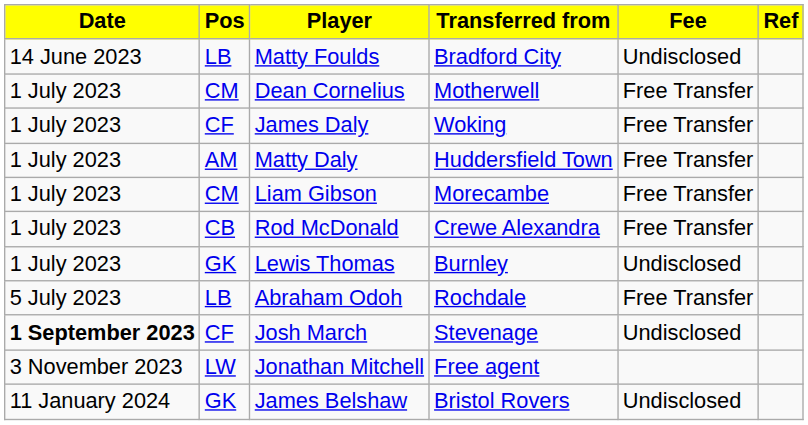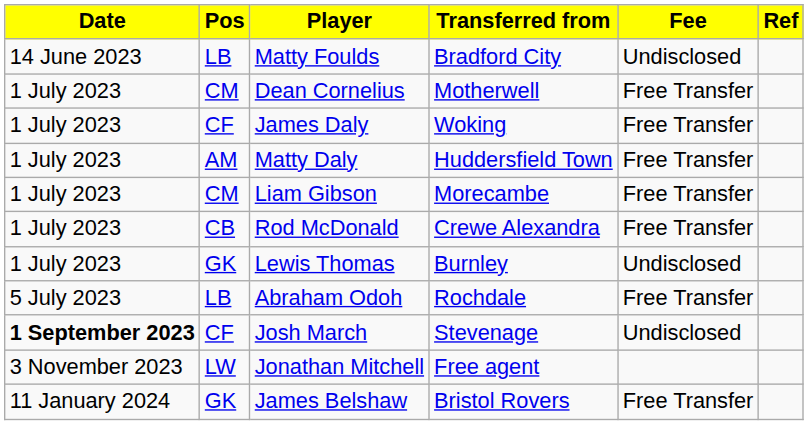(682, 401) Undisclosed -> (688, 401) Free Transfer
